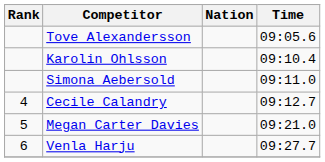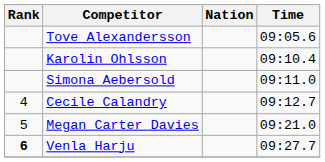(24, 146) normal -> (24, 146) bold
